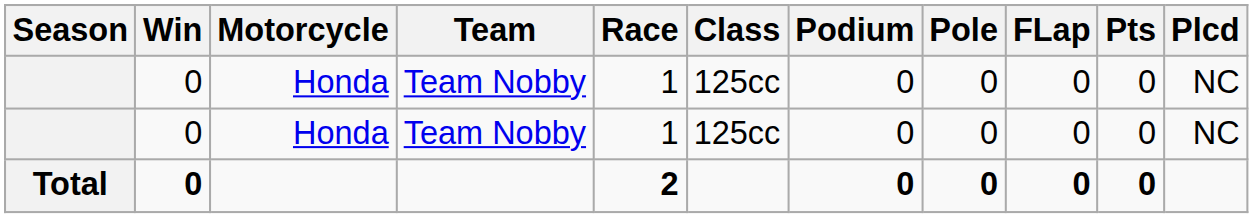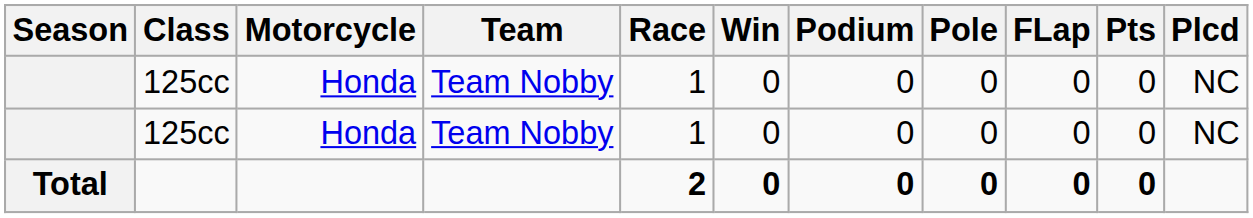columns swapped: (737, 30) <-> (173, 30)
